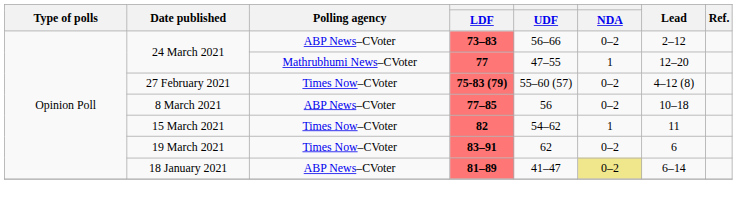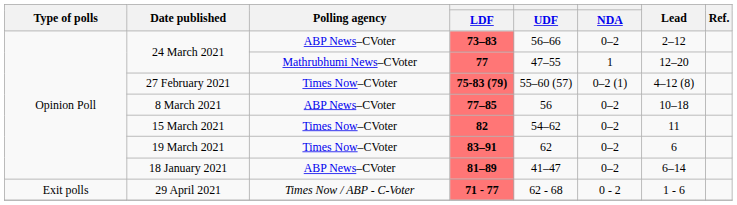(610, 84) 0–2 -> (610, 84) 0–2 (1)
(610, 126) 1 -> (610, 126) 0–2
(610, 168) khaki background -> (610, 168) no background
+ row: (482, 189)
